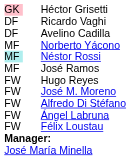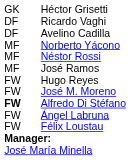(12, 10) pink background -> (12, 10) no background
(12, 57) paleturquoise background -> (12, 57) no background
(12, 103) normal -> (12, 103) bold
